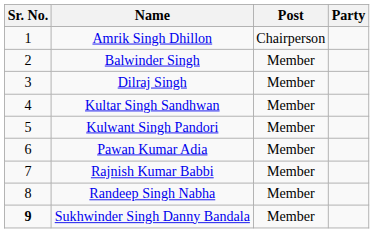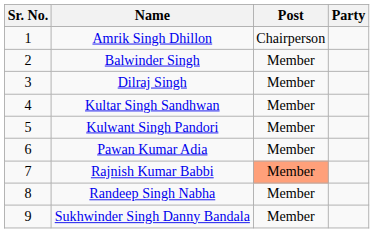(291, 171) no background -> (291, 171) lightsalmon background
(28, 216) bold -> (28, 216) normal
